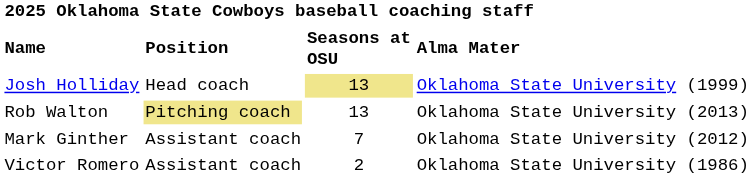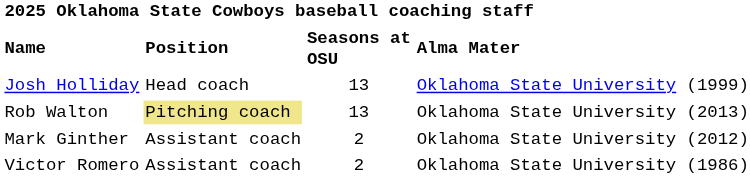(359, 86) khaki background -> (359, 86) no background
(359, 139) 7 -> (359, 139) 2
